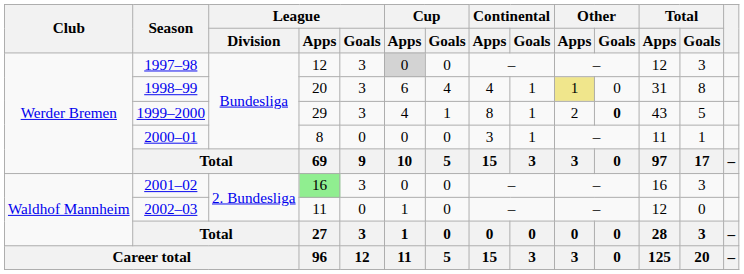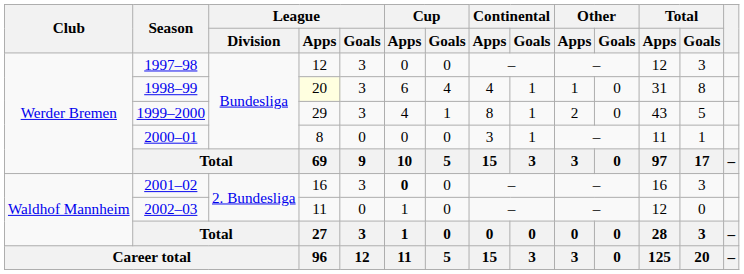(404, 64) lightgrey background -> (404, 64) no background
(320, 88) no background -> (320, 88) lightyellow background
(574, 88) khaki background -> (574, 88) no background
(617, 112) bold -> (617, 112) normal
(320, 185) lightgreen background -> (320, 185) no background
(404, 185) normal -> (404, 185) bold
